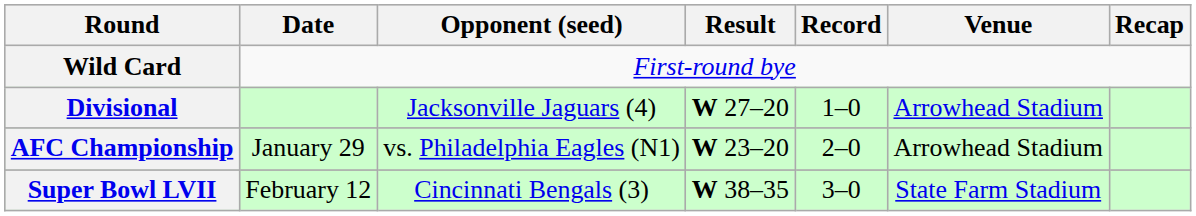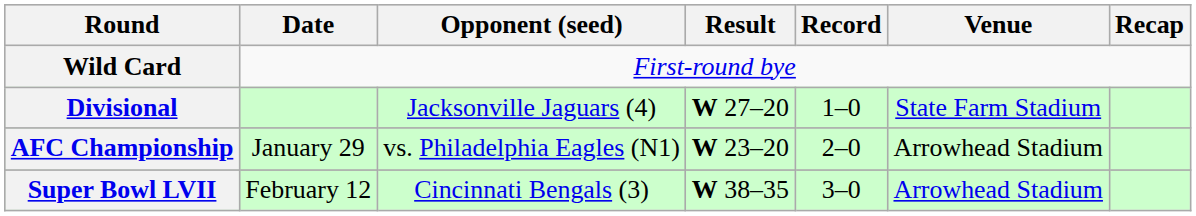(998, 107) Arrowhead Stadium -> (998, 107) State Farm Stadium
(998, 189) State Farm Stadium -> (998, 189) Arrowhead Stadium
